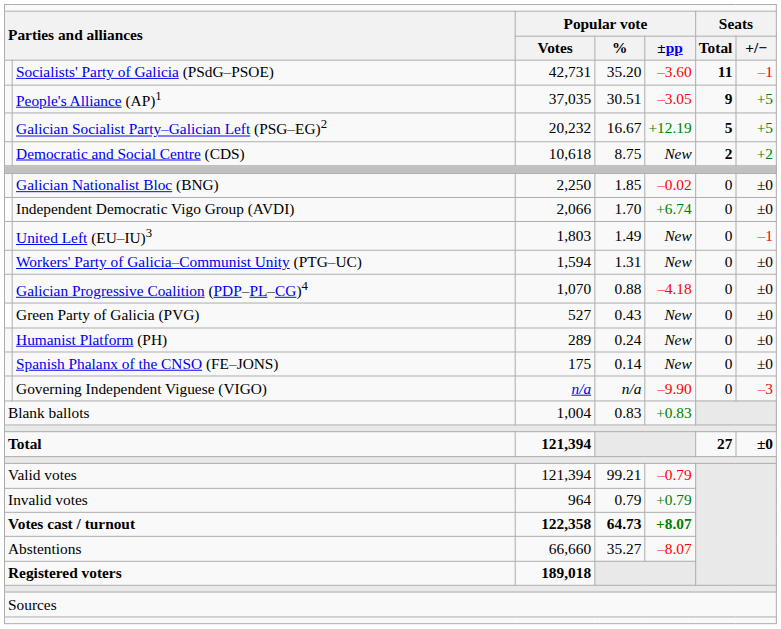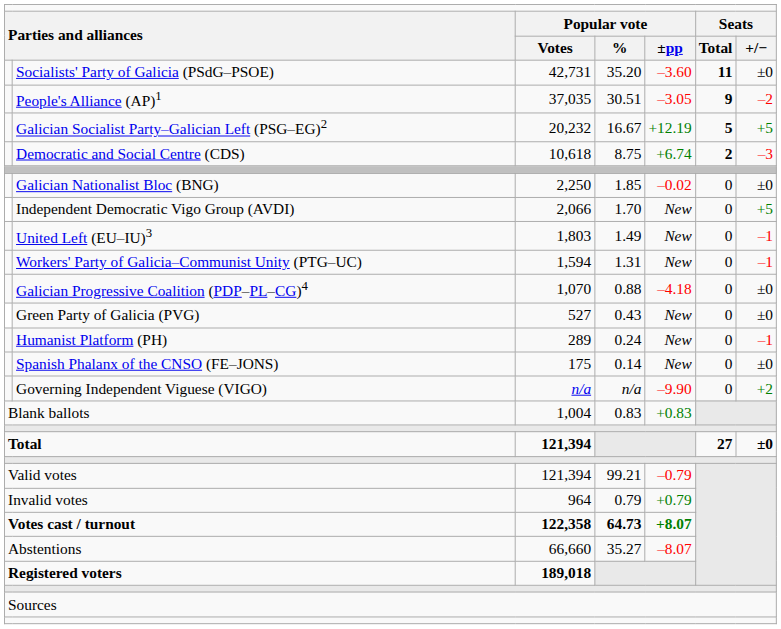(765, 72) –1 -> (765, 72) ±0
(765, 98) +5 -> (765, 98) –2
(678, 153) New -> (674, 153) +6.74
(765, 153) +2 -> (765, 153) –3
(674, 209) +6.74 -> (678, 209) New
(765, 209) ±0 -> (765, 209) +5
(765, 262) ±0 -> (765, 262) –1
(765, 339) ±0 -> (765, 339) –1
(765, 388) –3 -> (765, 388) +2
